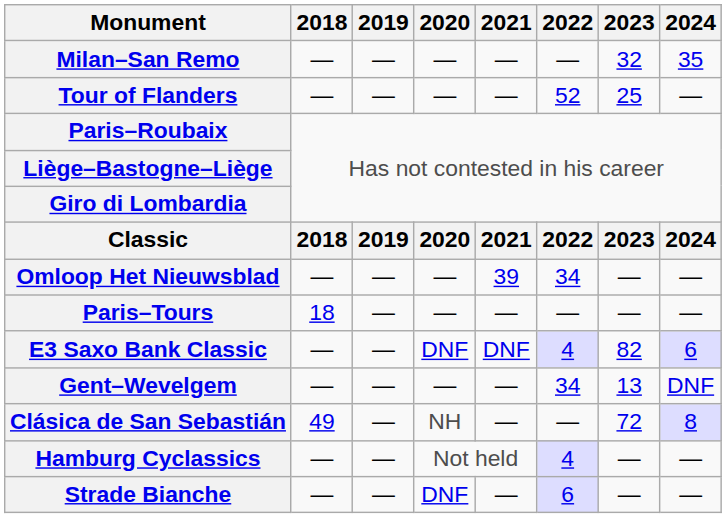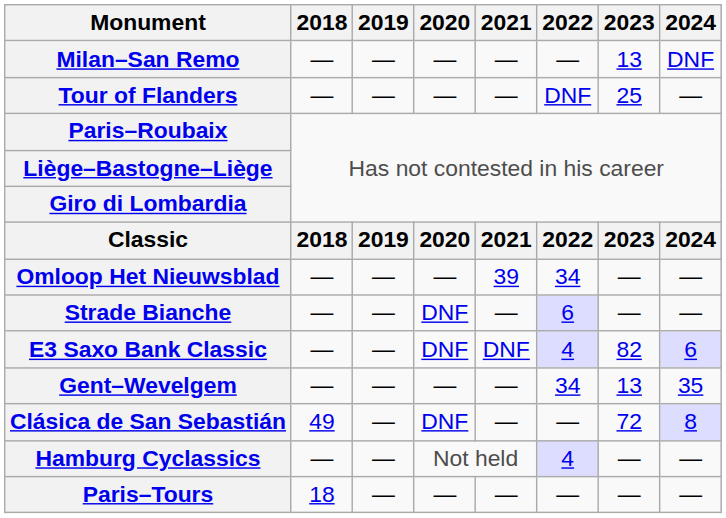(629, 58) 32 -> (629, 58) 13
(691, 58) 35 -> (691, 58) DNF
(568, 95) 52 -> (568, 95) DNF
rows swapped: (148, 494) <-> (148, 312)
(691, 385) DNF -> (691, 385) 35
(445, 421) NH -> (445, 421) DNF
